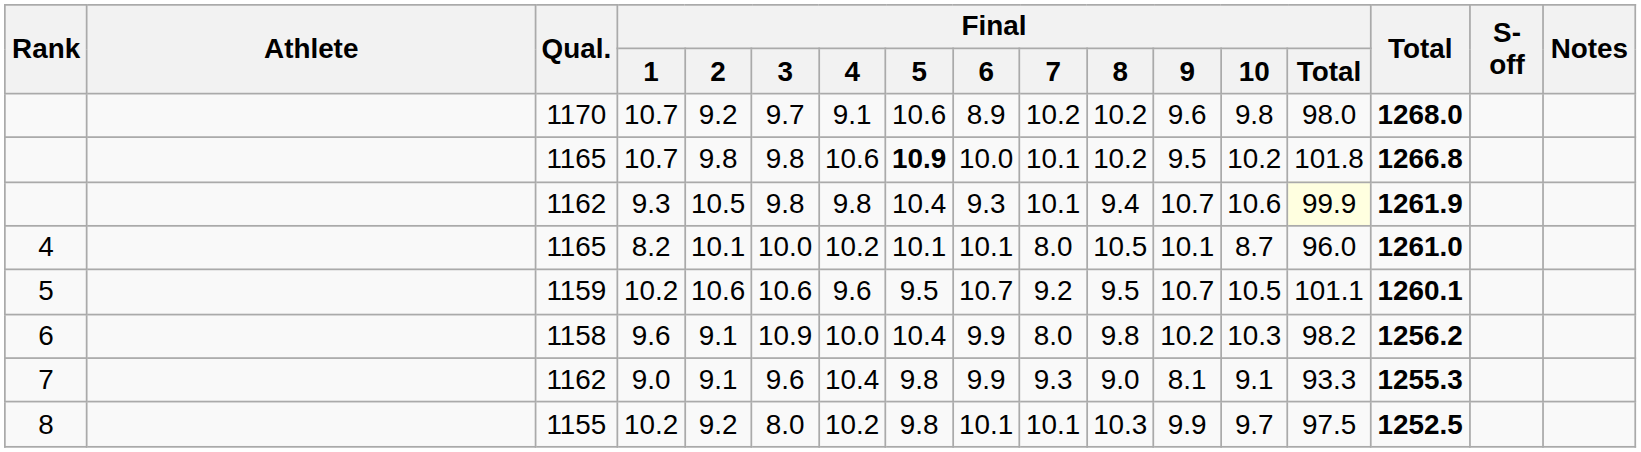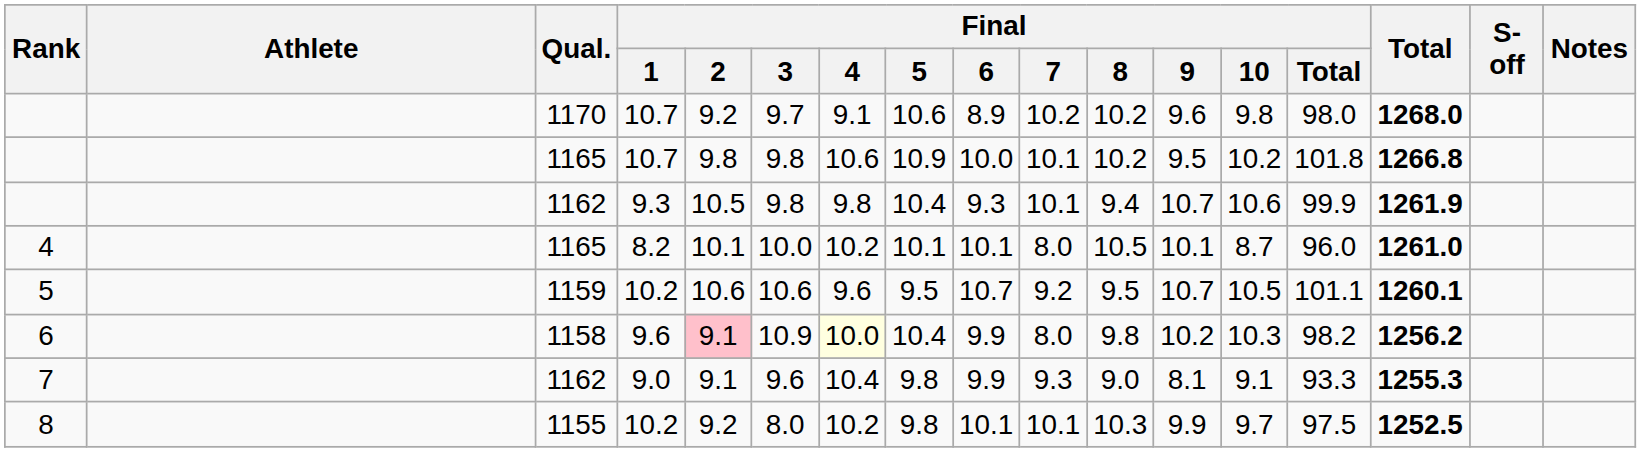(919, 159) bold -> (919, 159) normal
(1329, 203) lightyellow background -> (1329, 203) no background
(718, 335) no background -> (718, 335) pink background
(852, 335) no background -> (852, 335) lightyellow background
